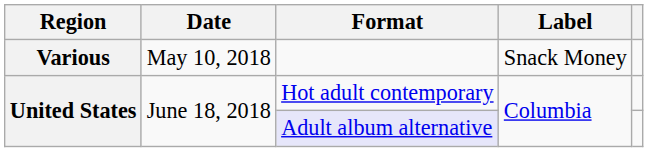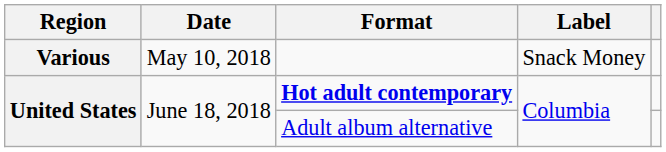(387, 92) normal -> (397, 92) bold
(387, 127) lavender background -> (387, 127) no background
